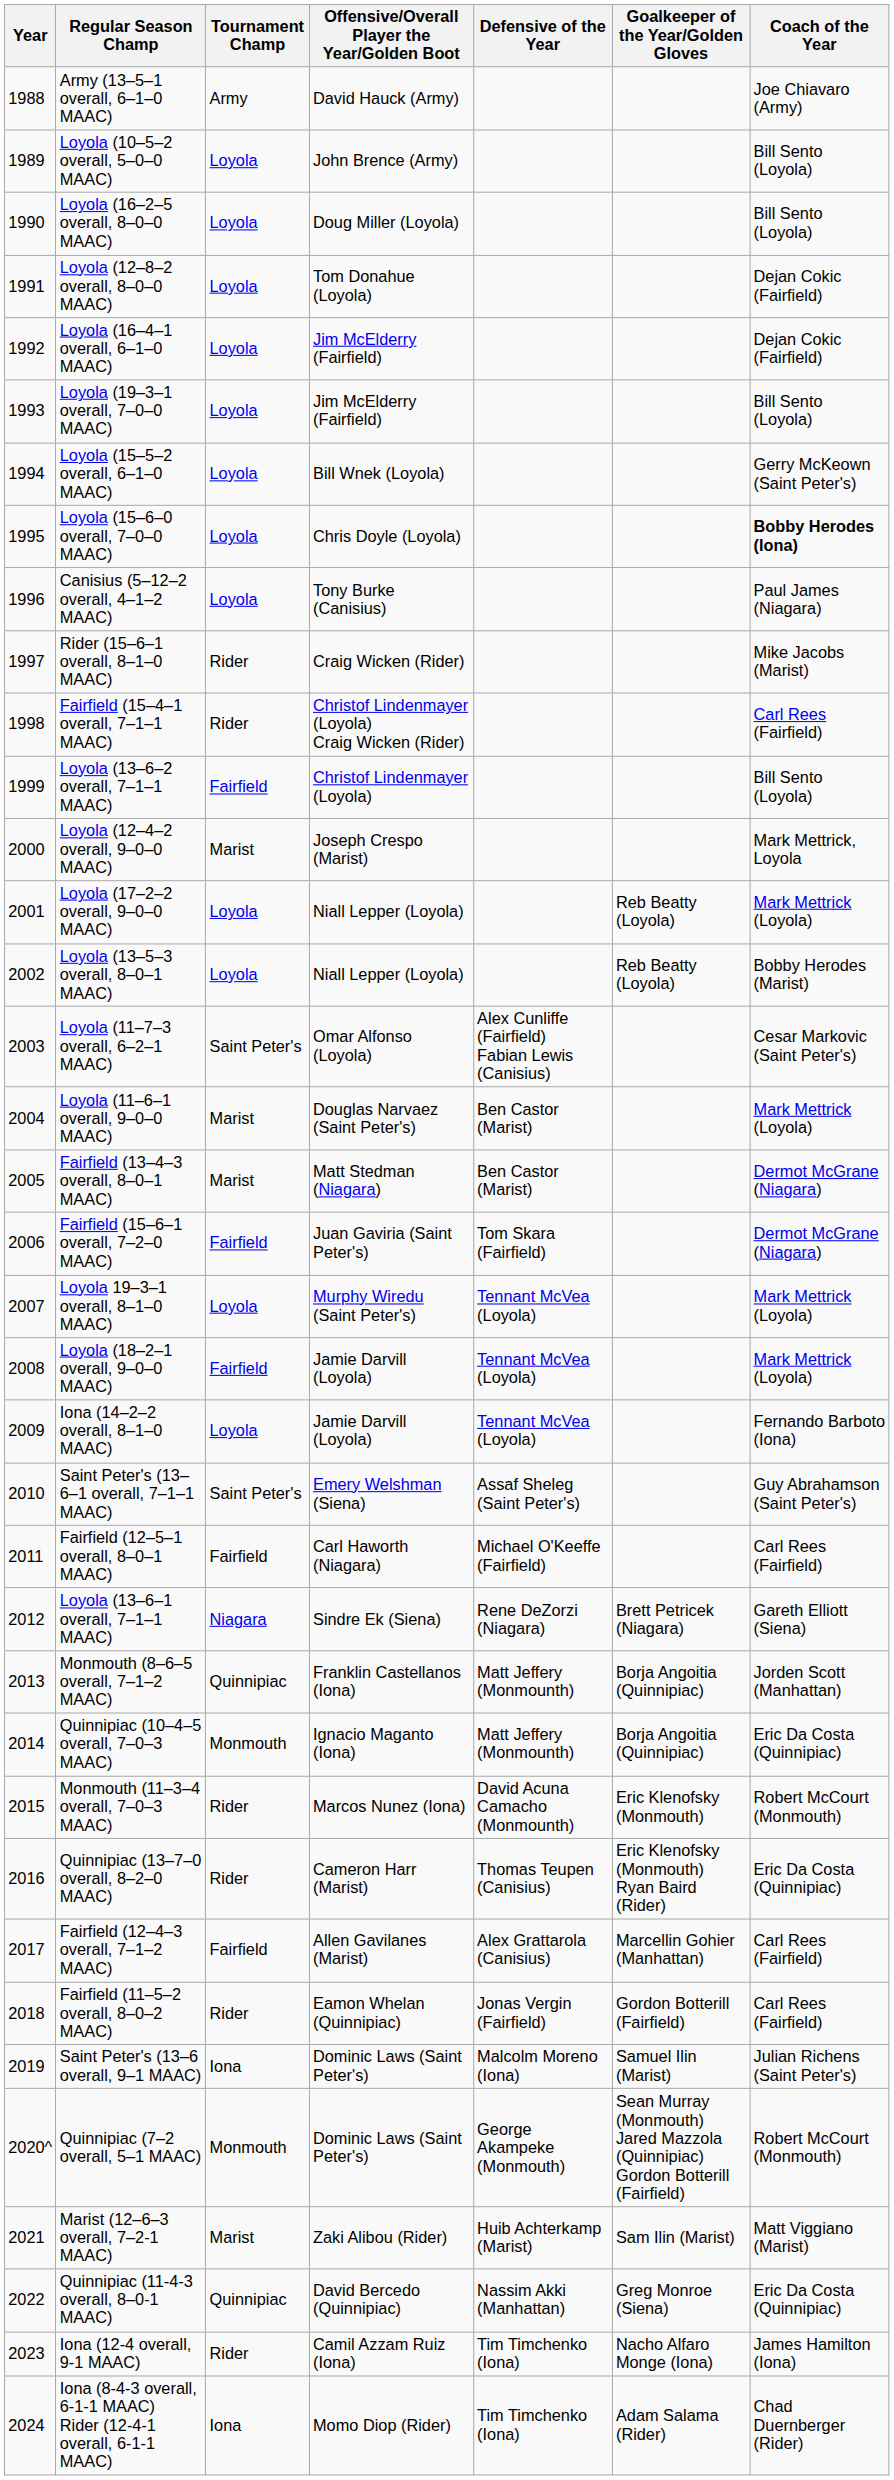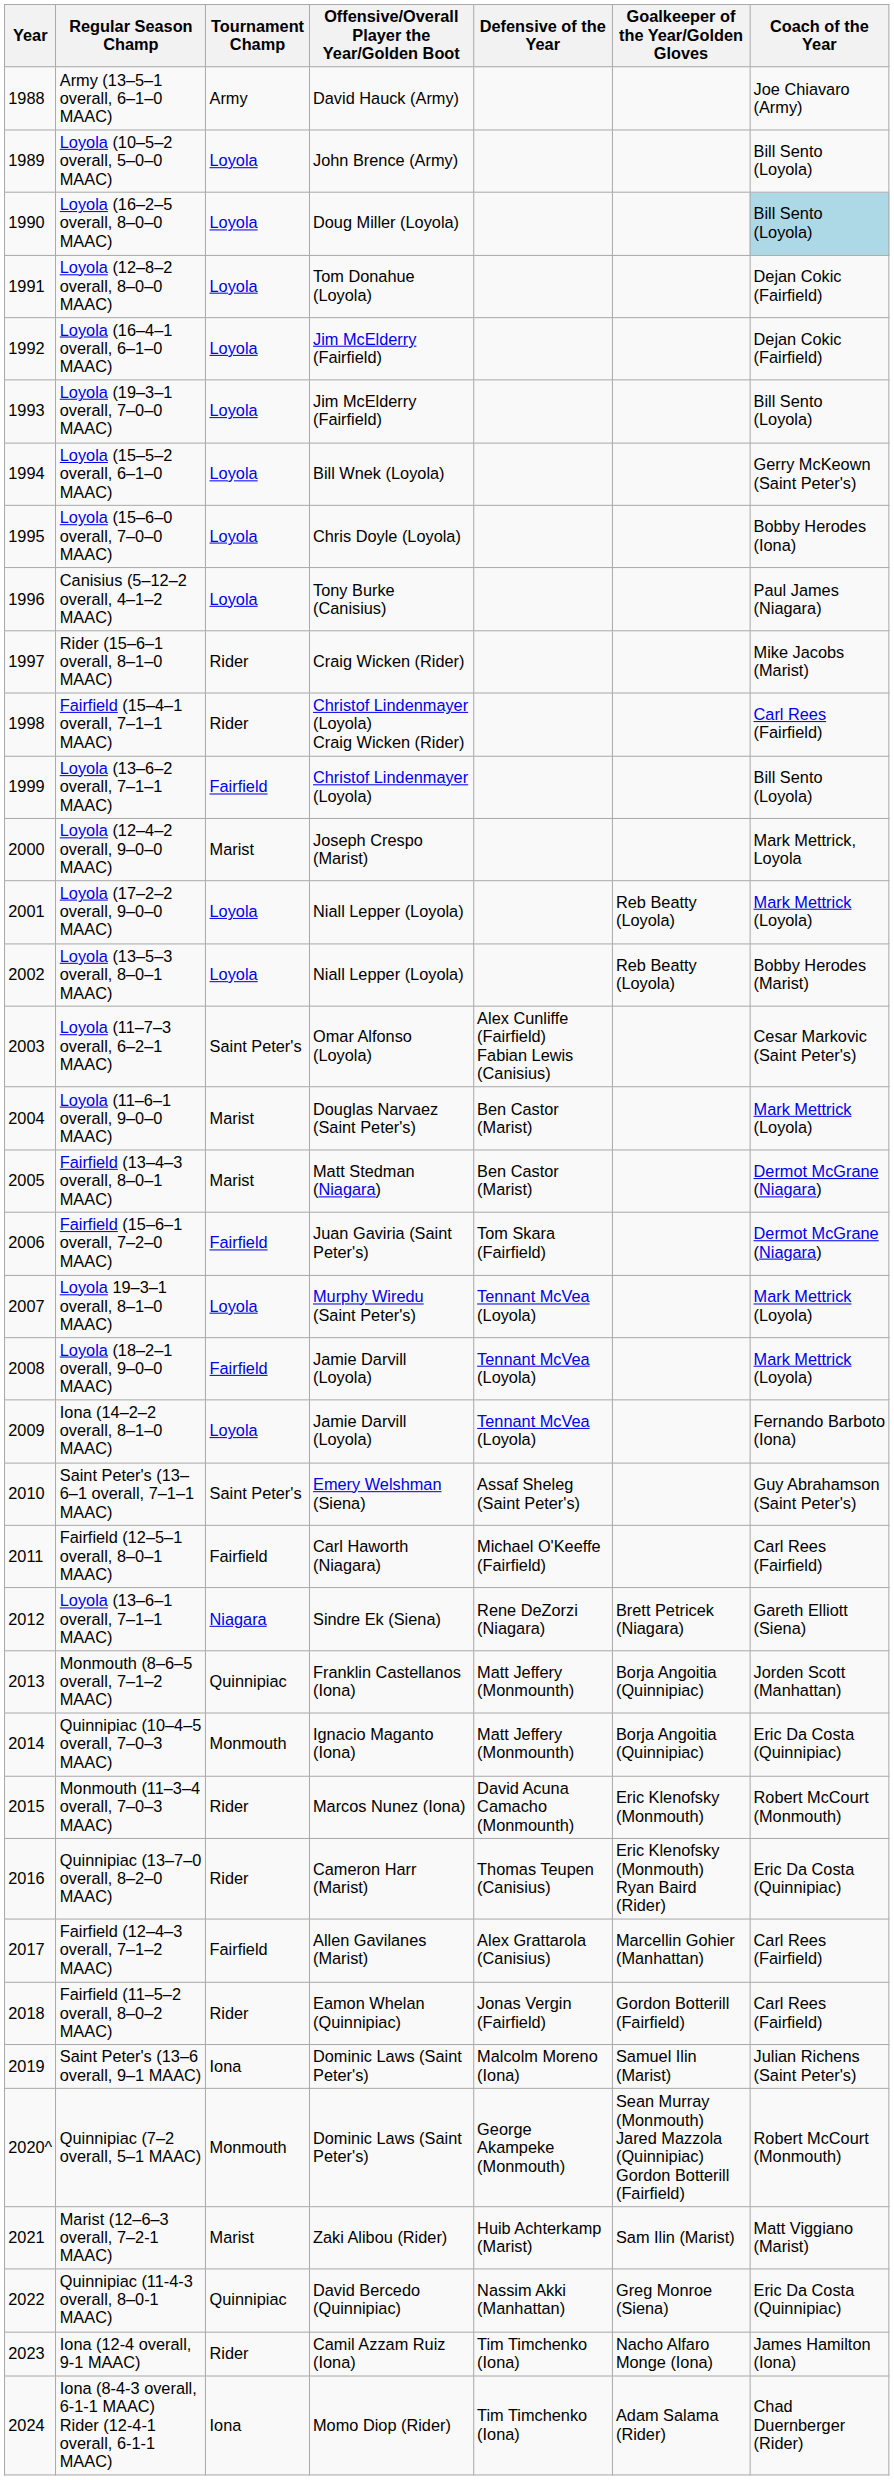(788, 223) no background -> (788, 223) lightblue background
(814, 536) bold -> (810, 536) normal
